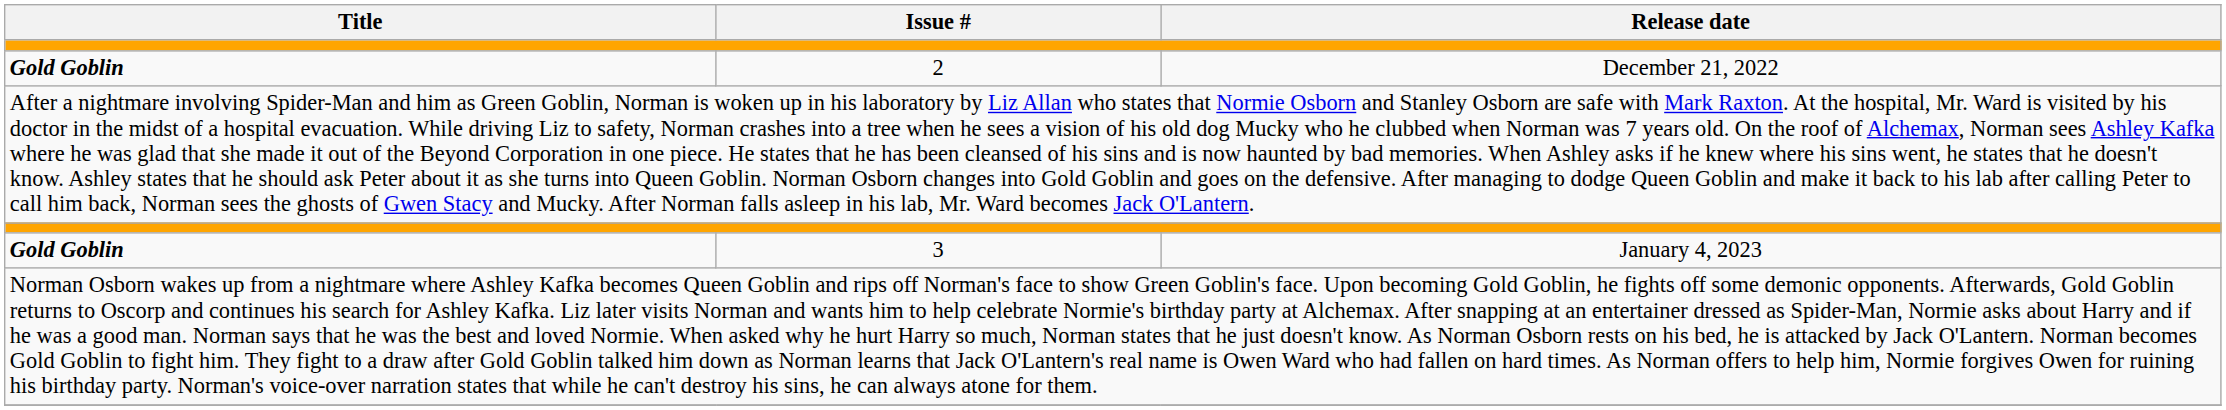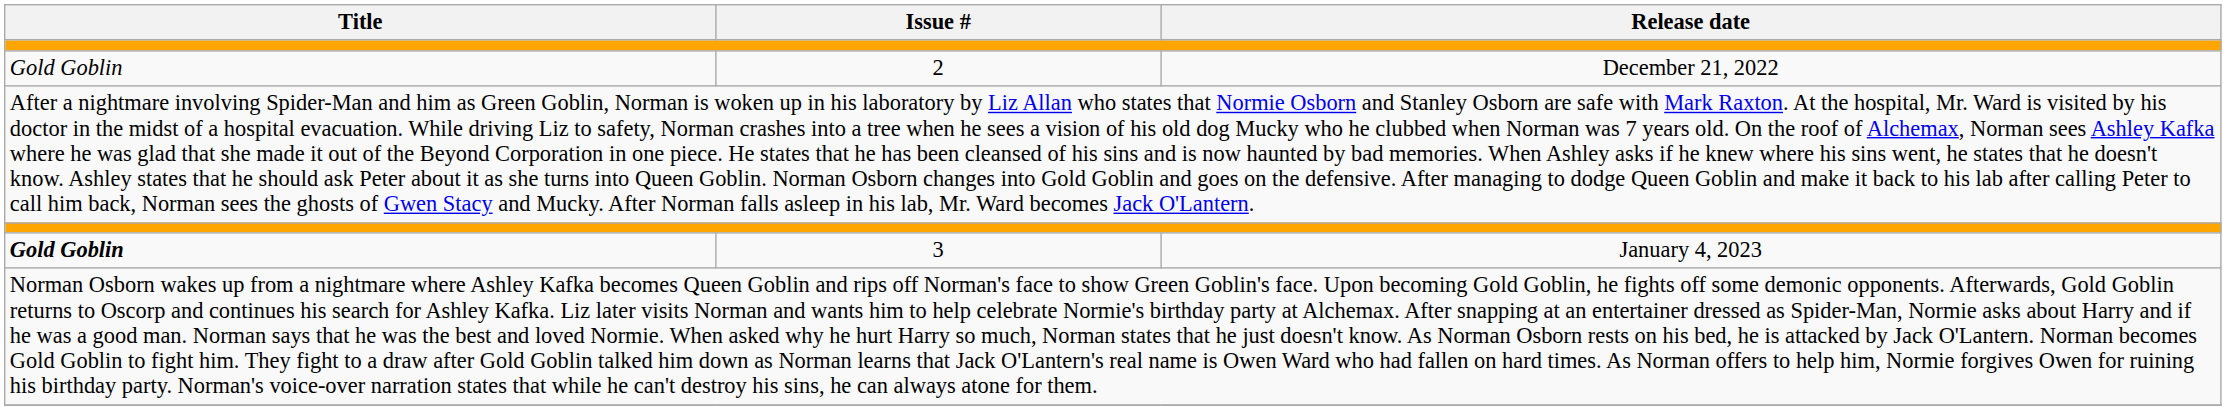(67, 68) bold -> (66, 68) normal
